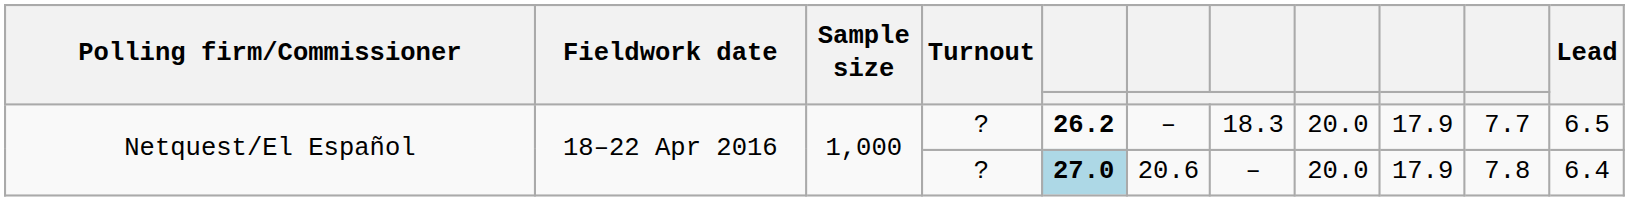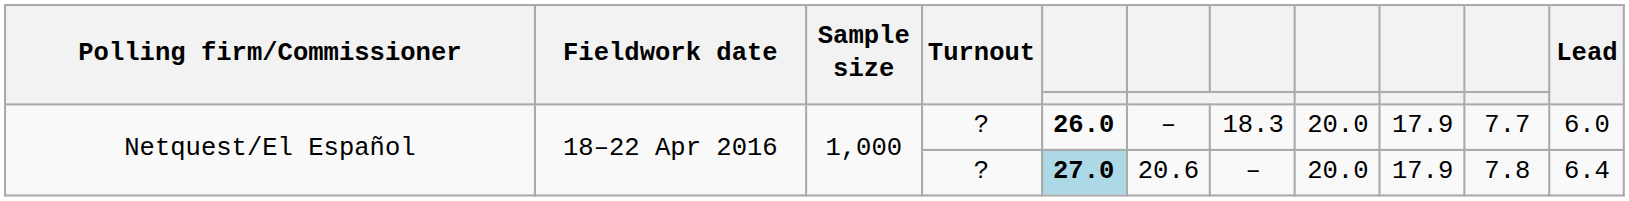(1084, 127) 26.2 -> (1084, 127) 26.0
(1587, 127) 6.5 -> (1587, 127) 6.0
